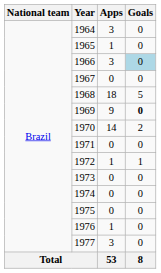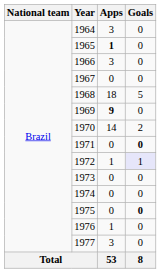(111, 45) normal -> (111, 45) bold
(140, 62) lightblue background -> (140, 62) no background
(111, 111) normal -> (111, 111) bold
(140, 111) bold -> (140, 111) normal
(140, 144) normal -> (140, 144) bold
(140, 161) no background -> (140, 161) lavender background
(140, 210) normal -> (140, 210) bold
